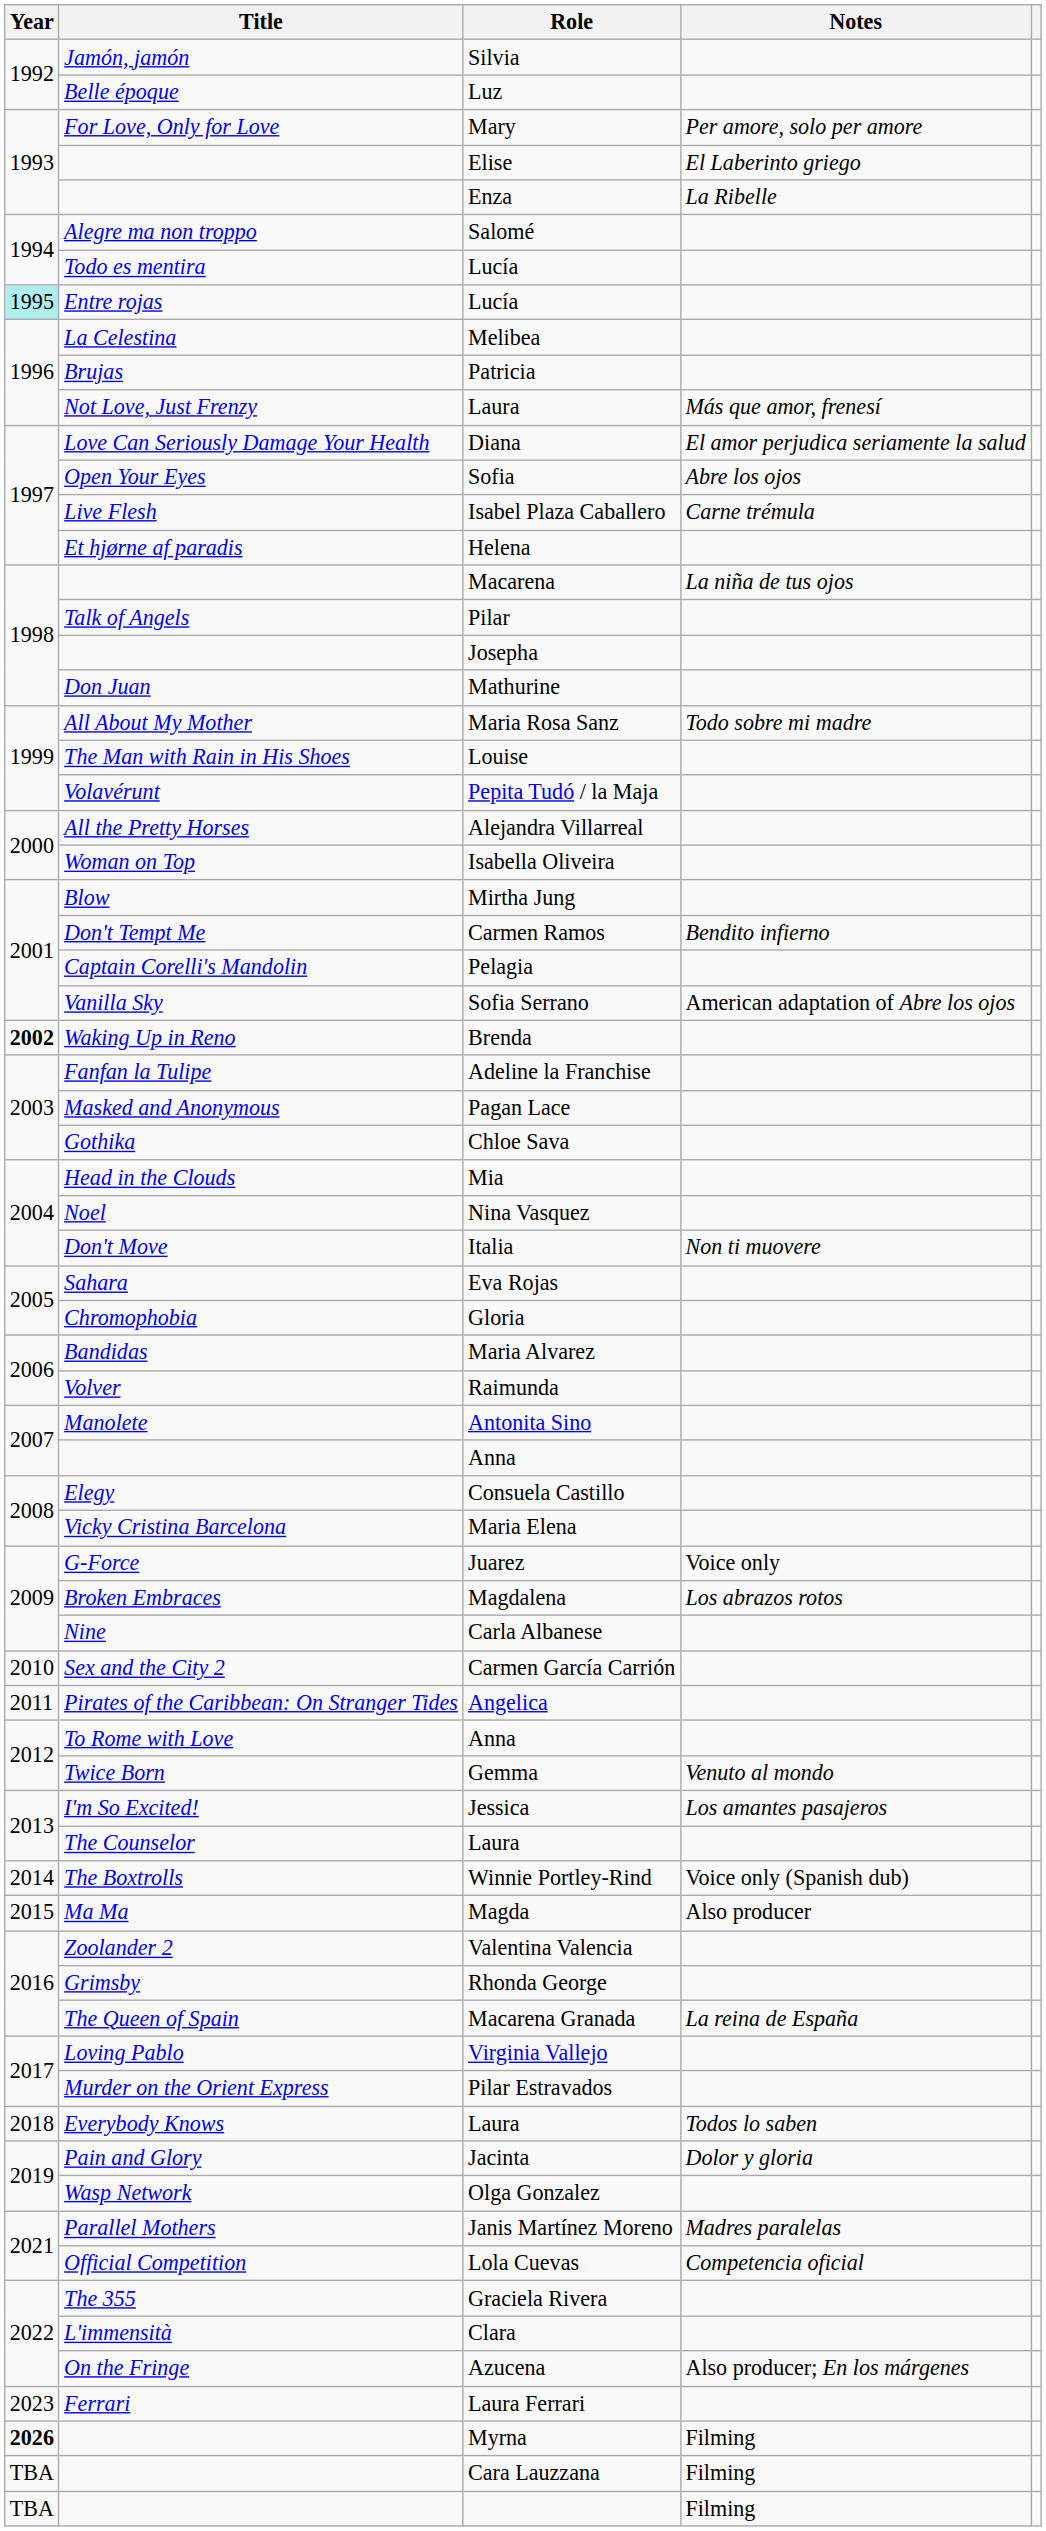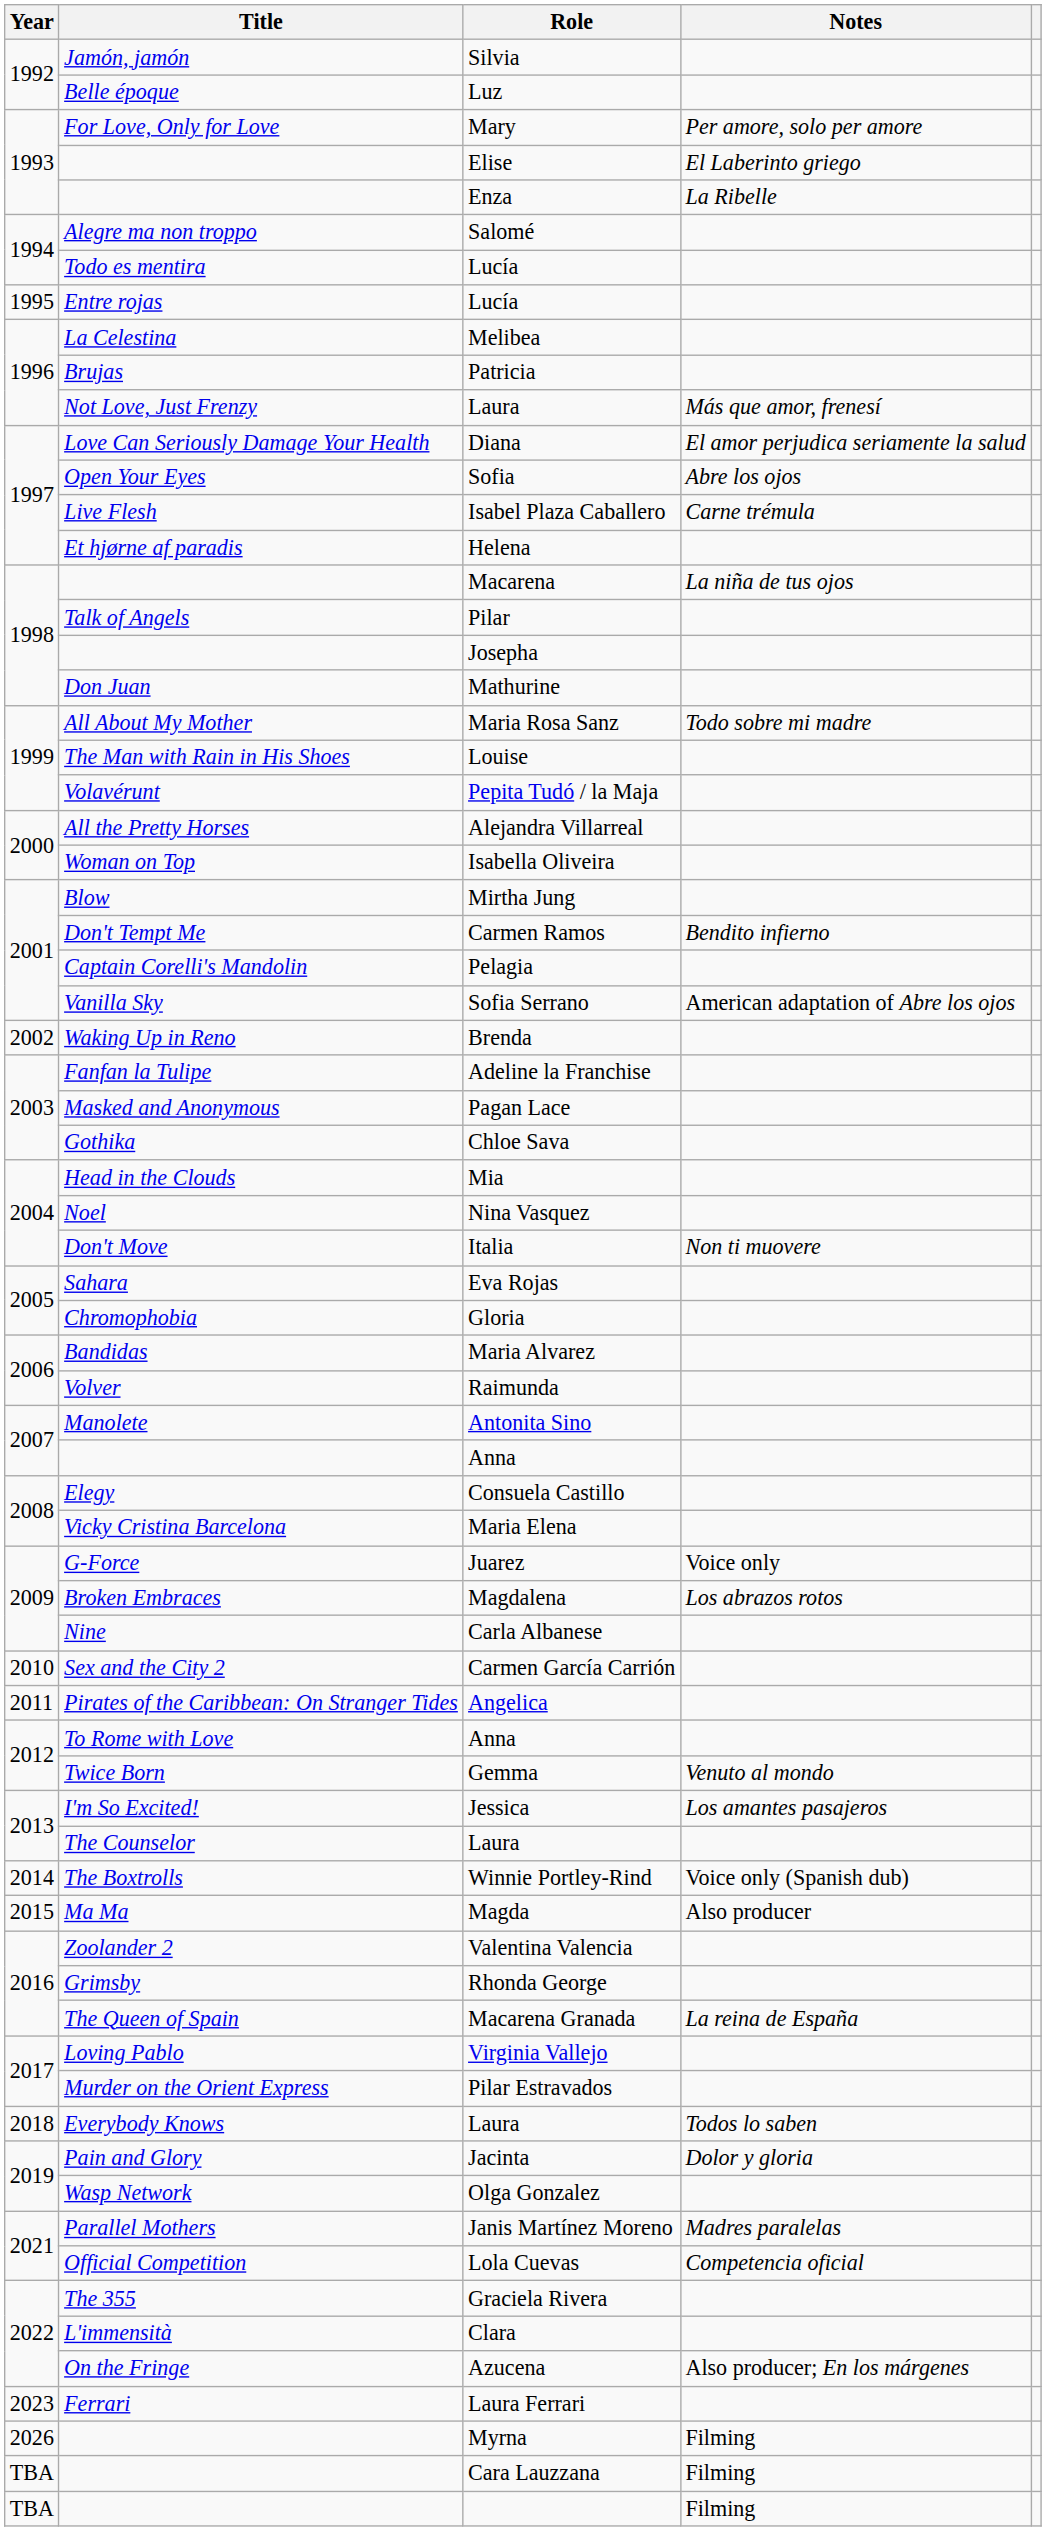(32, 302) paleturquoise background -> (32, 302) no background
(32, 1037) bold -> (32, 1037) normal
(32, 2438) bold -> (32, 2438) normal
